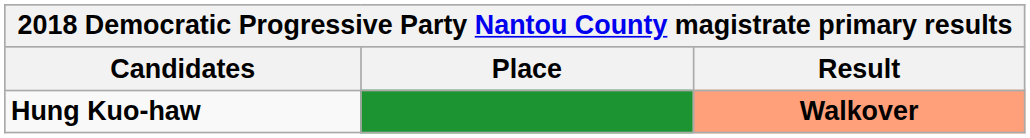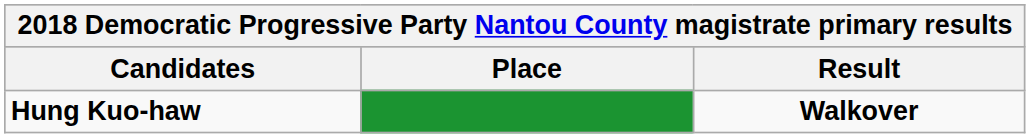(859, 111) lightsalmon background -> (859, 111) no background
